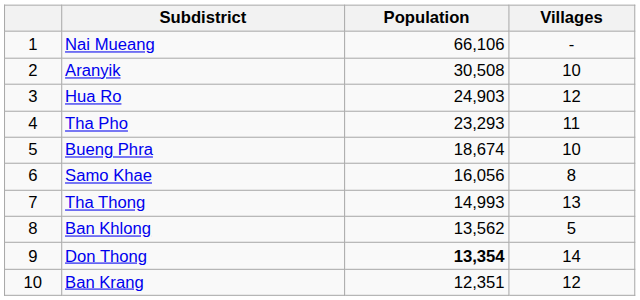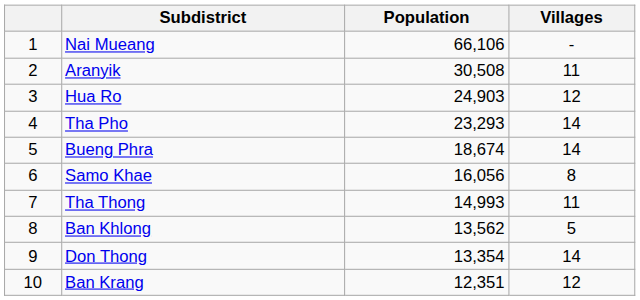(571, 71) 10 -> (571, 71) 11
(571, 123) 11 -> (571, 123) 14
(571, 150) 10 -> (571, 150) 14
(571, 203) 13 -> (571, 203) 11
(479, 255) bold -> (479, 255) normal
